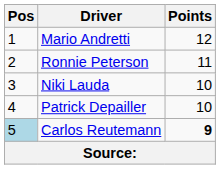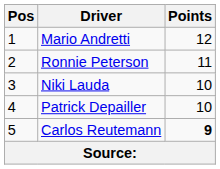(12, 130) lightblue background -> (12, 130) no background
